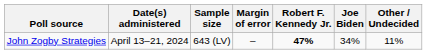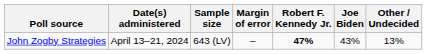(350, 41) 34% -> (350, 41) 43%
(394, 41) 11% -> (394, 41) 13%
